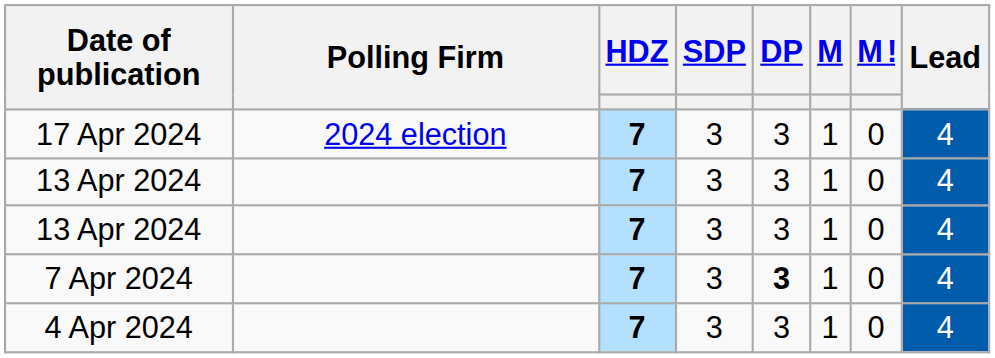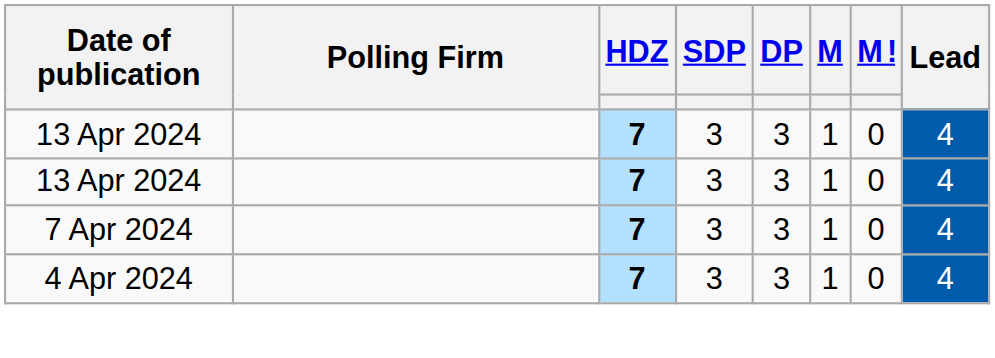- row: (119, 134)
(782, 279) bold -> (782, 230) normal
